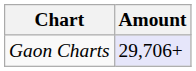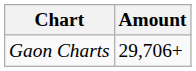(151, 50) lavender background -> (151, 50) no background
